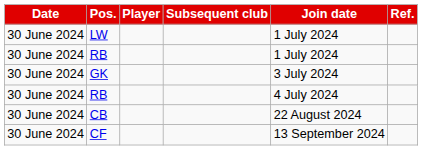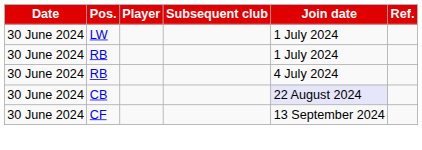- row: (46, 74)
(318, 114) no background -> (318, 94) lavender background
